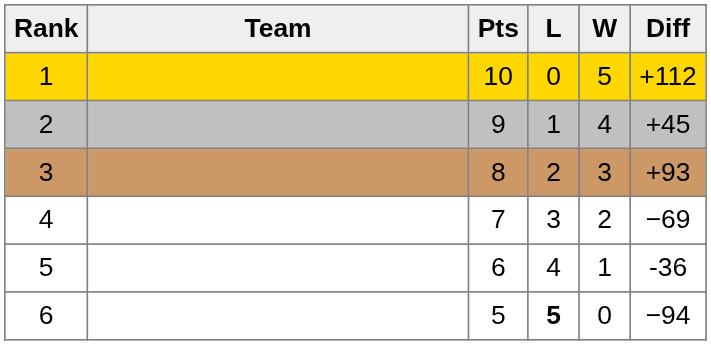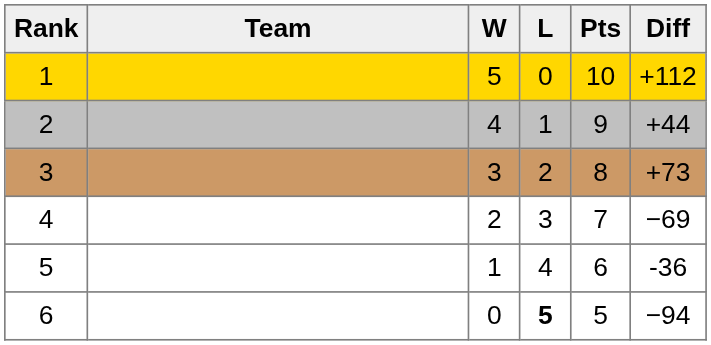columns swapped: (605, 28) <-> (498, 28)
(668, 124) +45 -> (668, 124) +44
(668, 171) +93 -> (668, 171) +73
